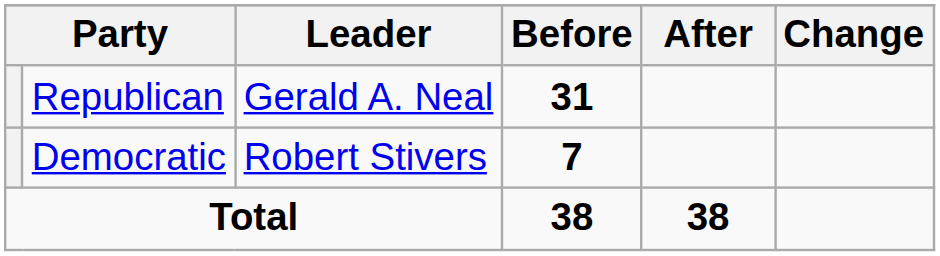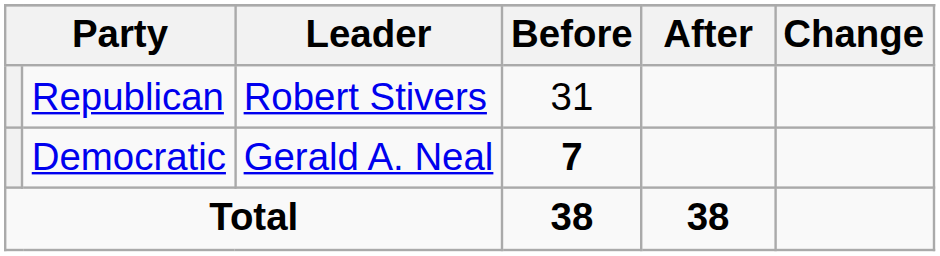(369, 95) Gerald A. Neal -> (365, 95) Robert Stivers
(572, 95) bold -> (572, 95) normal
(365, 156) Robert Stivers -> (369, 156) Gerald A. Neal
